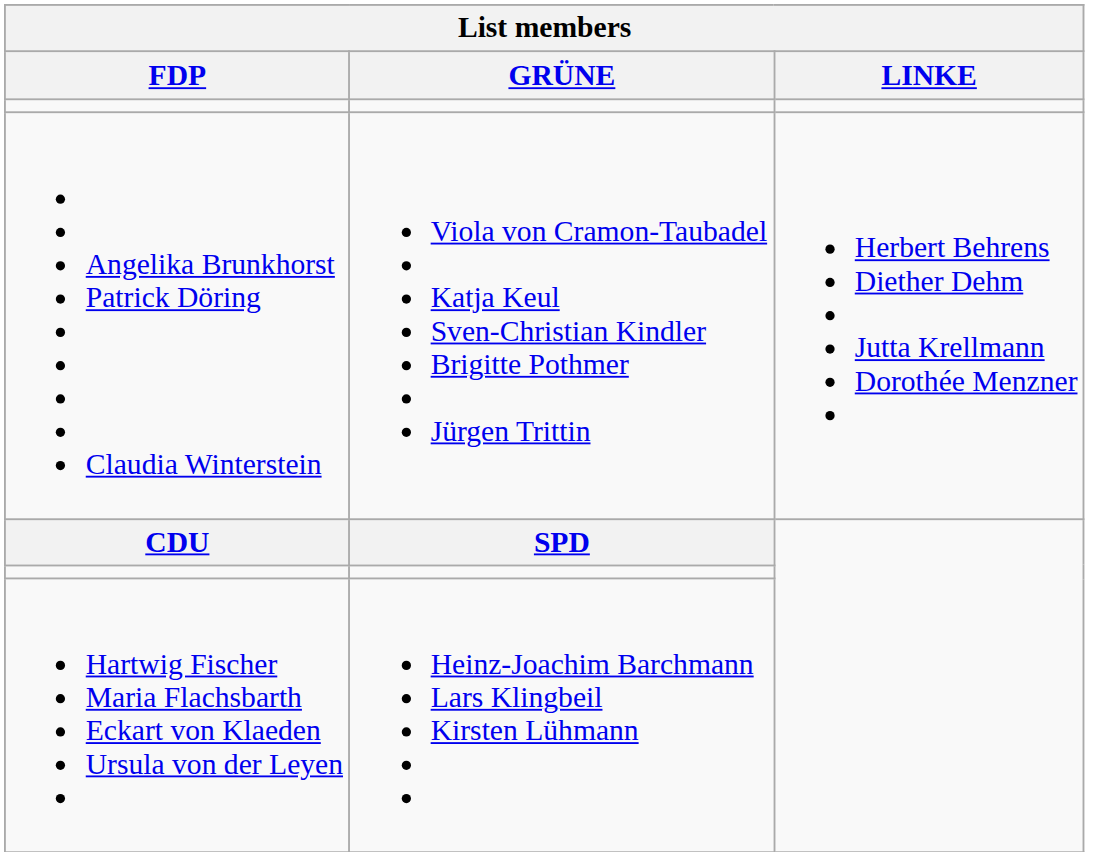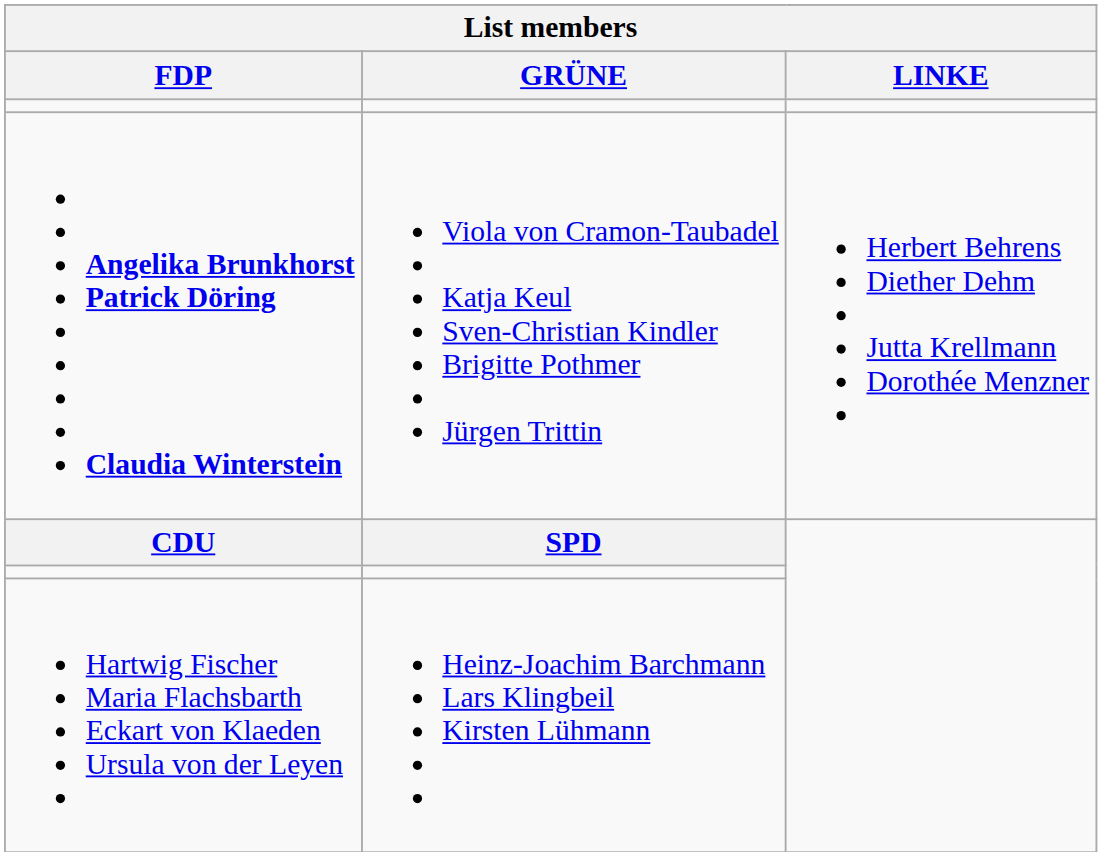(177, 332) normal -> (183, 332) bold
